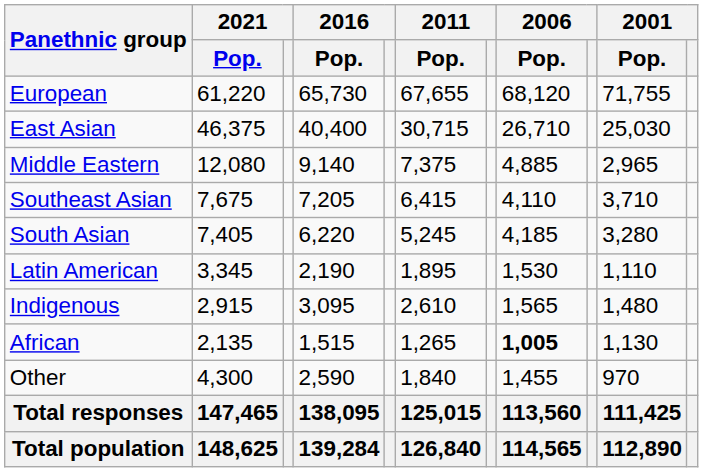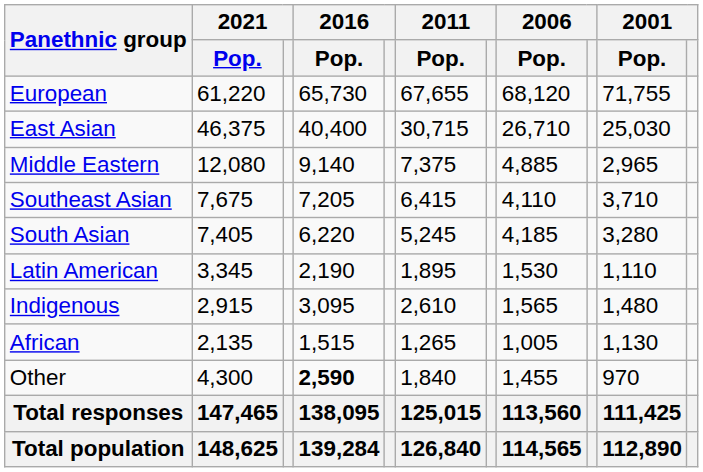(530, 341) bold -> (530, 341) normal
(327, 377) normal -> (327, 377) bold
